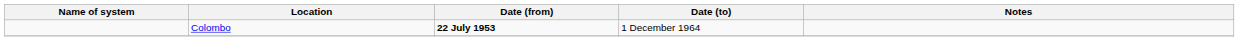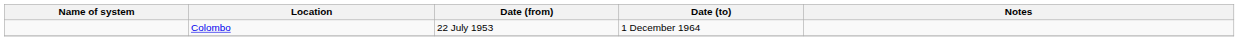(466, 28) bold -> (465, 28) normal
